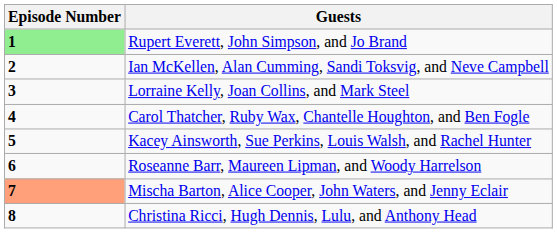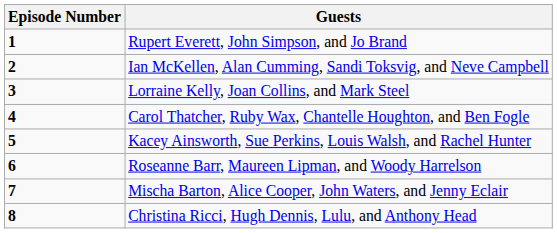(12, 41) lightgreen background -> (12, 41) no background
(12, 191) lightsalmon background -> (12, 191) no background
